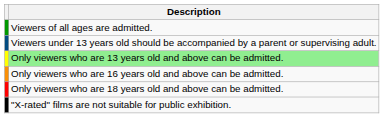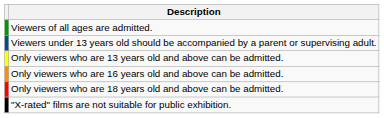(147, 58) lightgreen background -> (147, 58) no background
